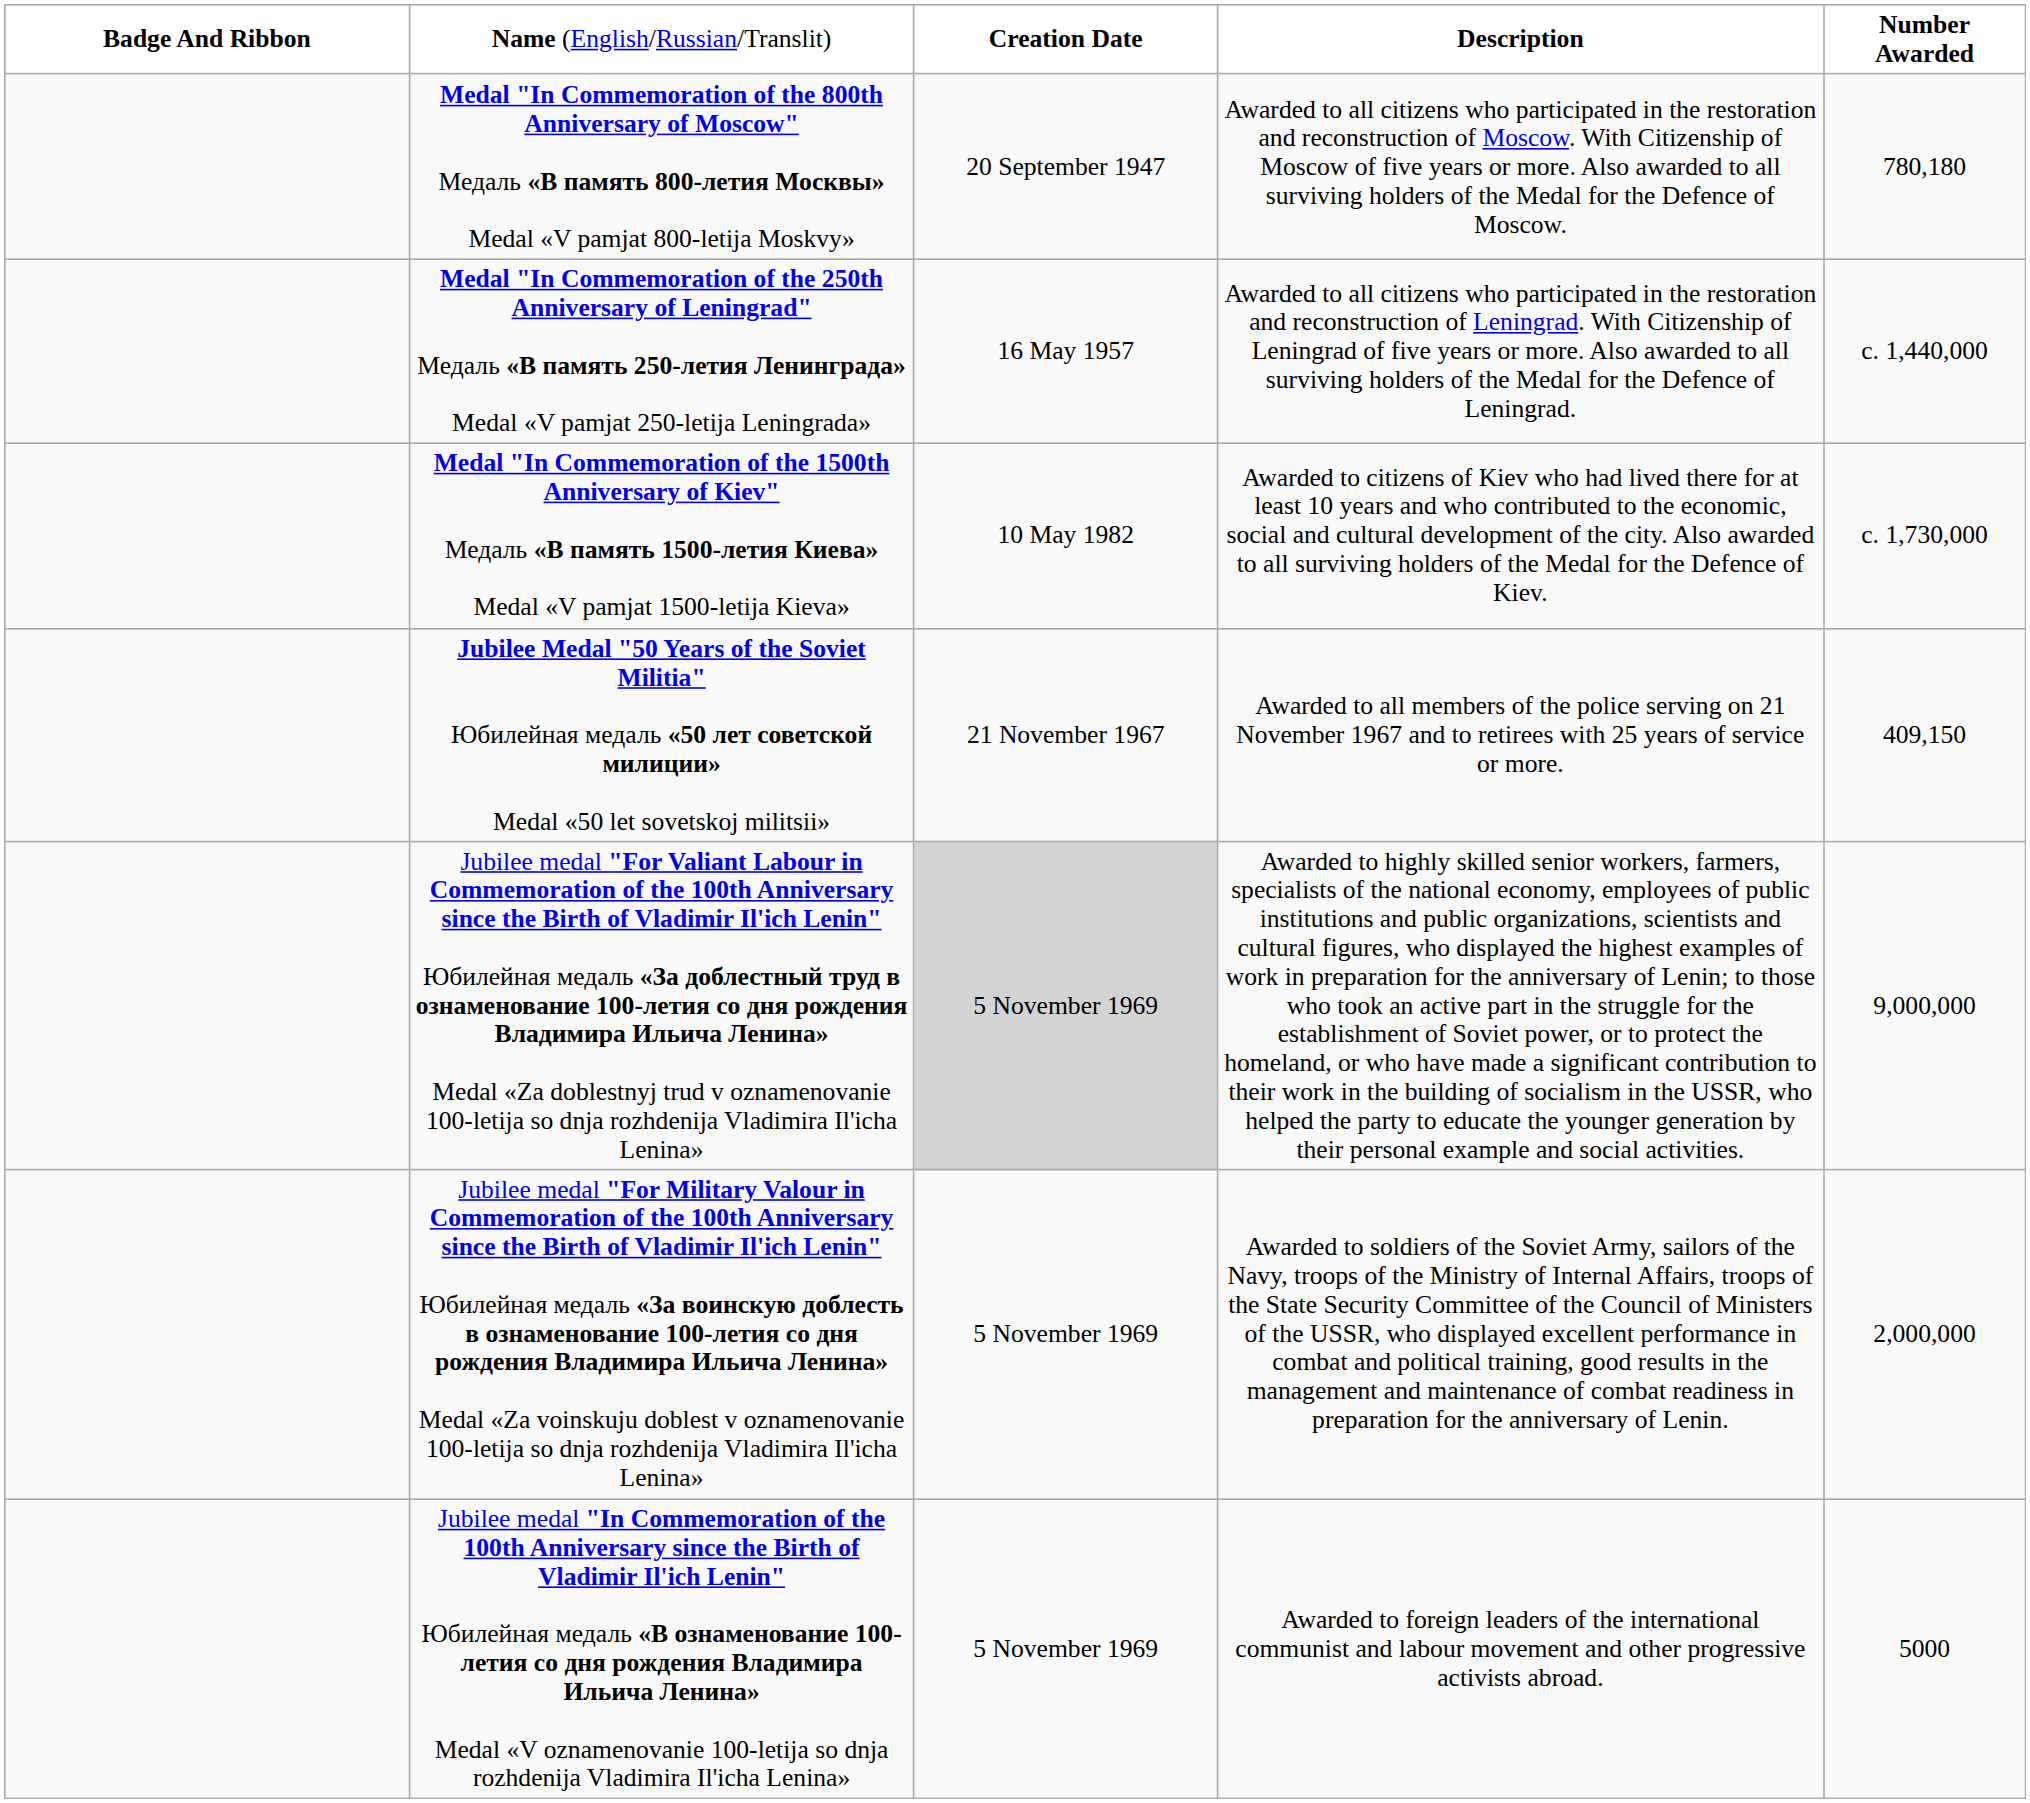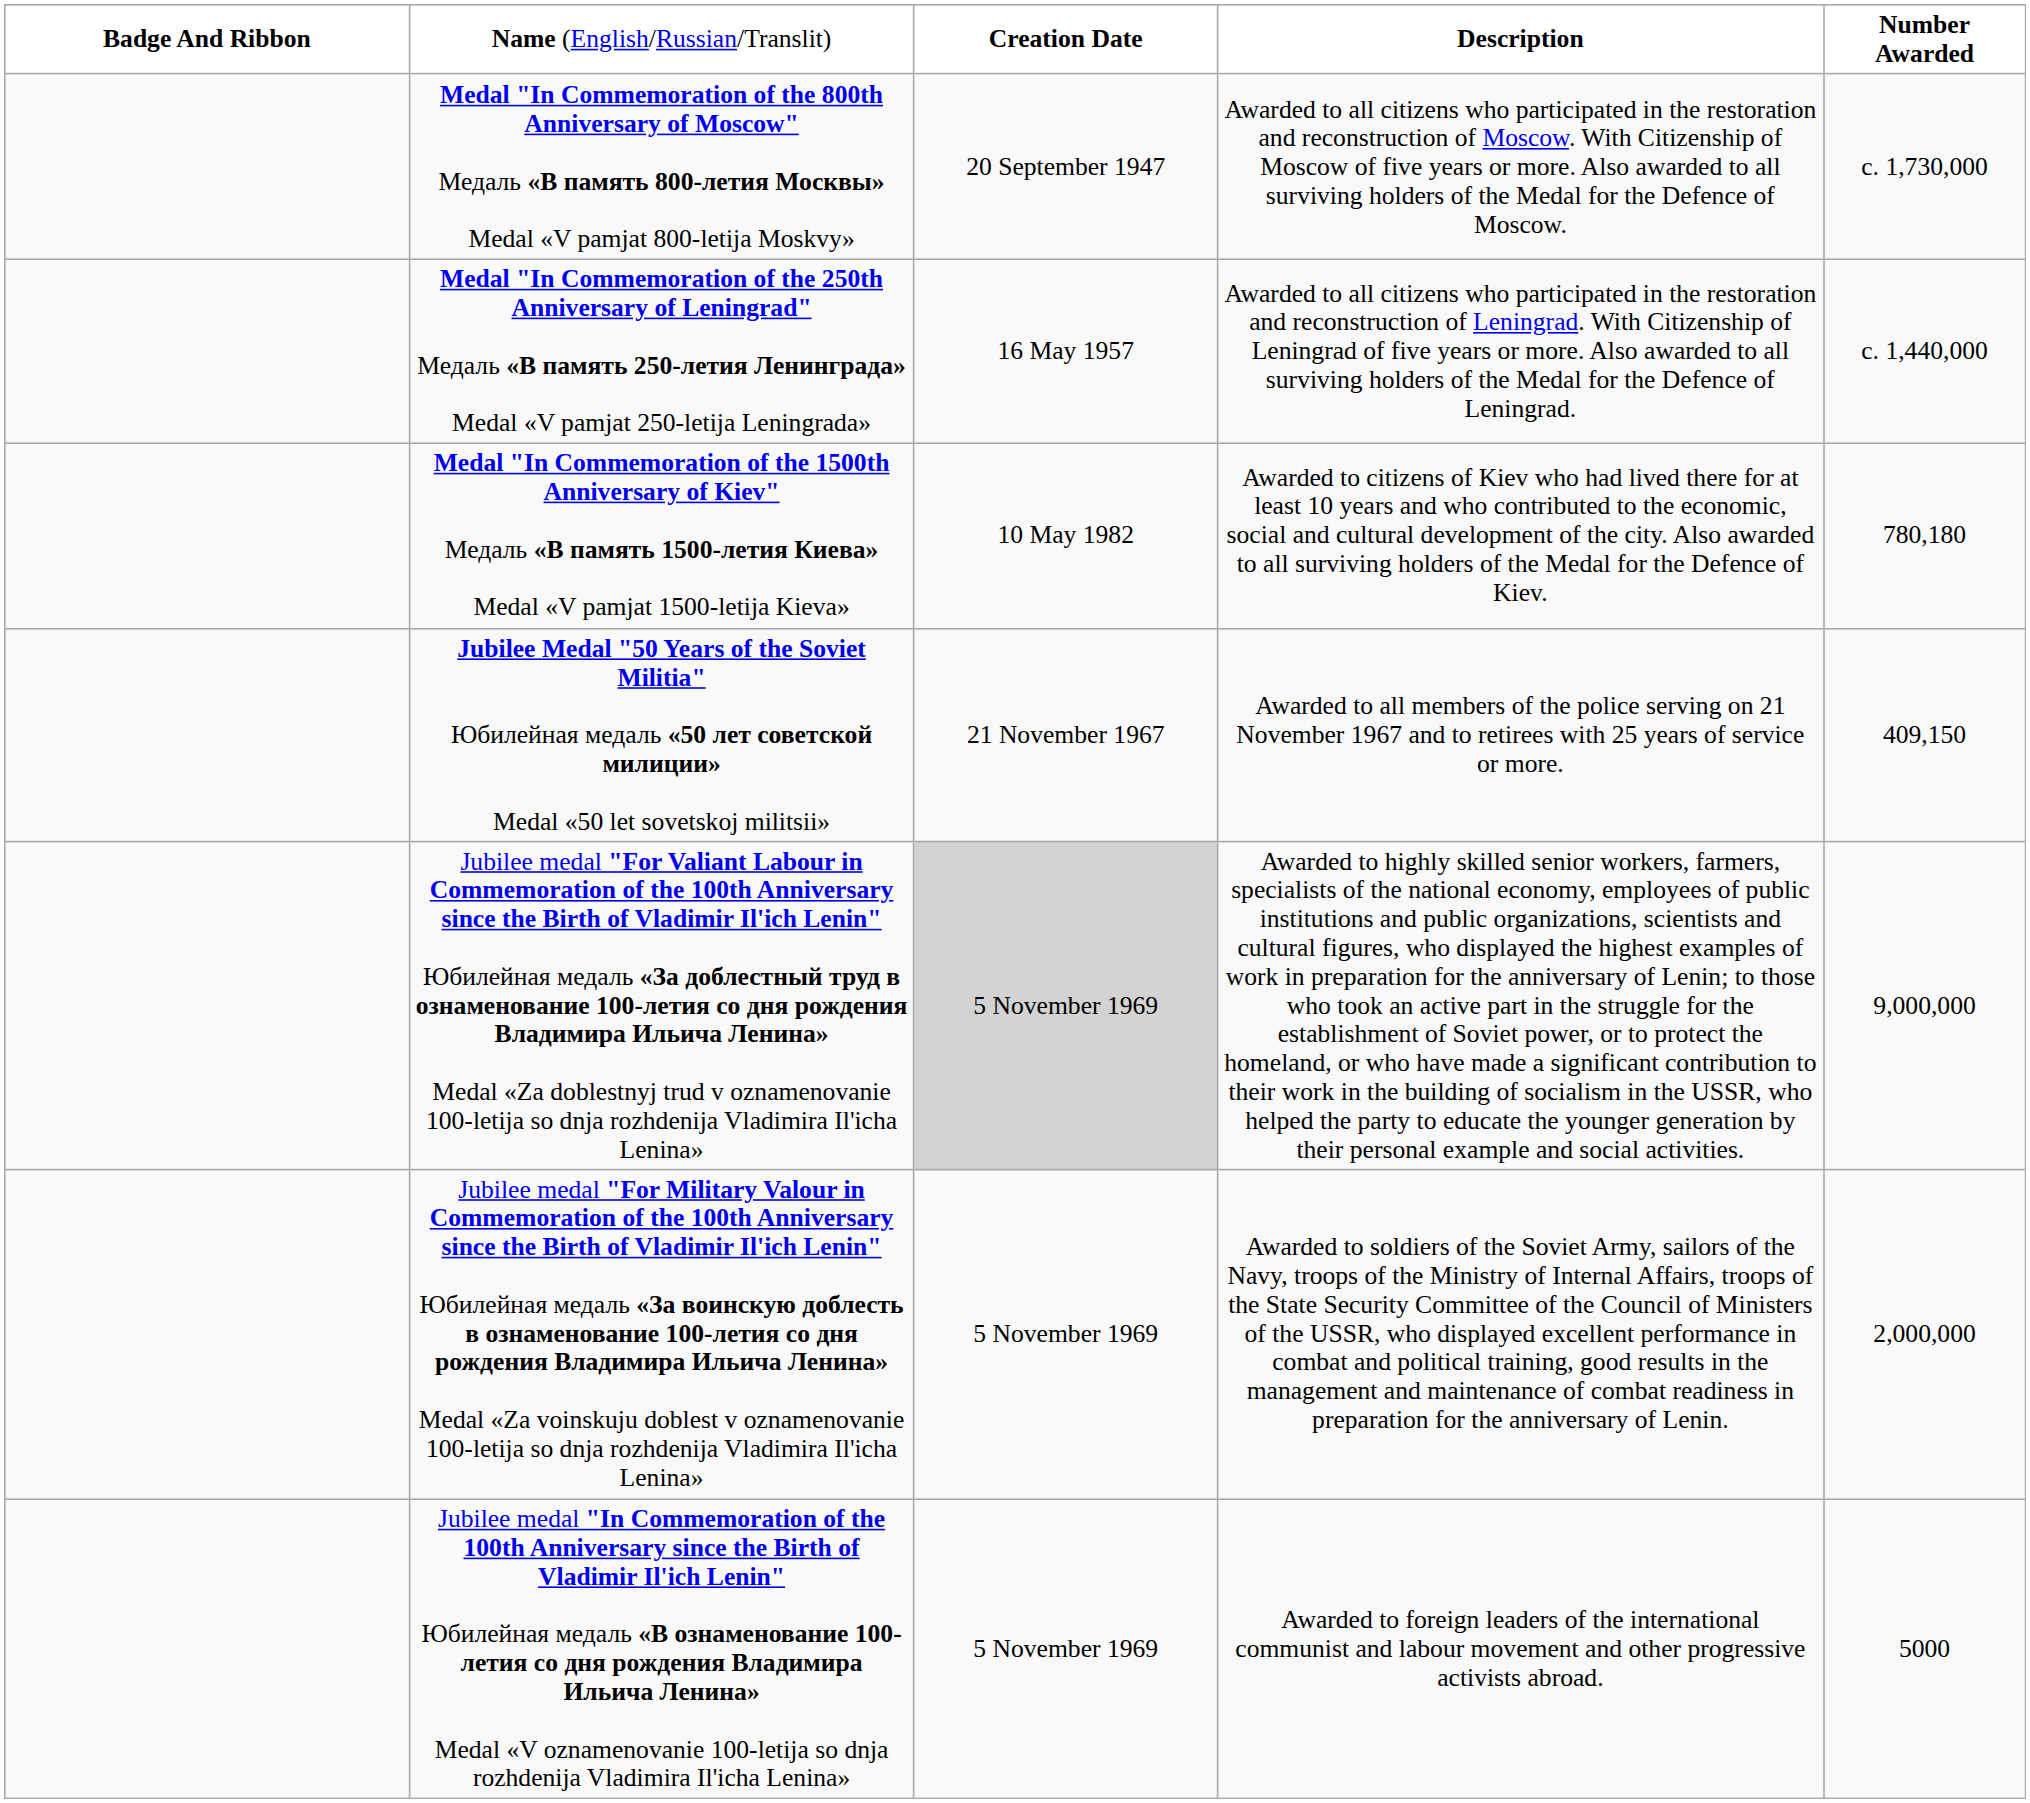(1925, 166) 780,180 -> (1925, 166) c. 1,730,000
(1925, 535) c. 1,730,000 -> (1925, 535) 780,180
